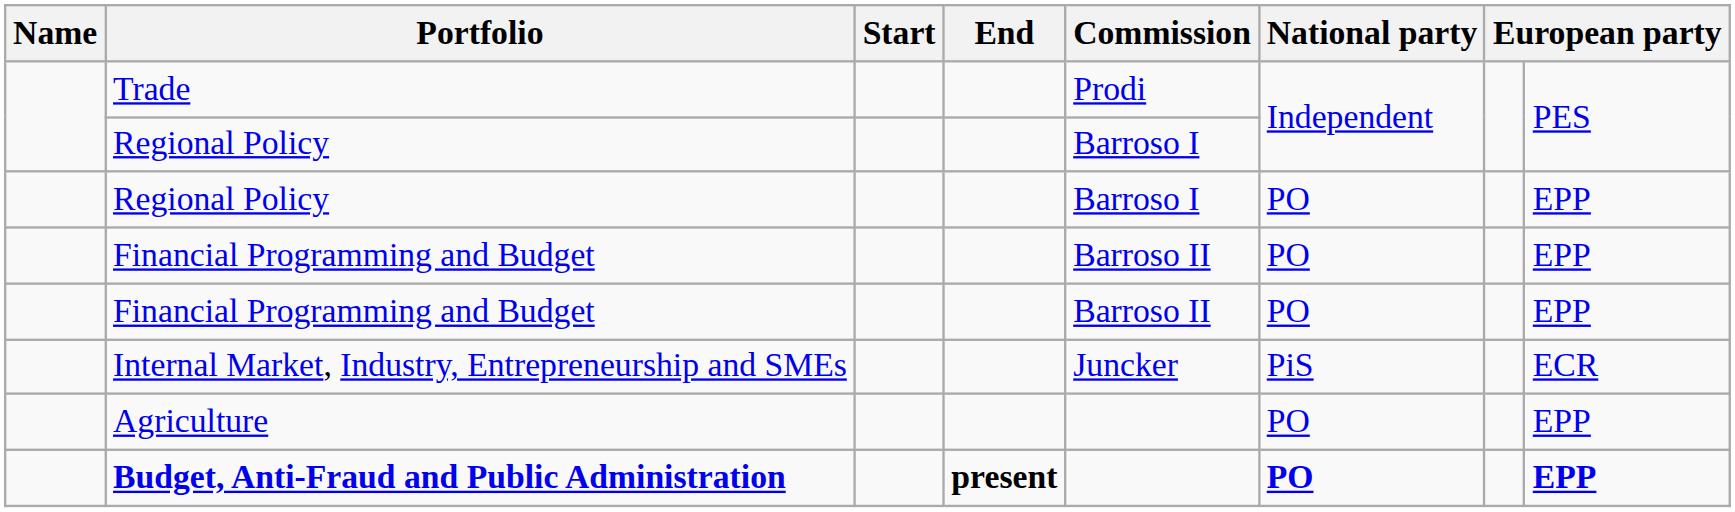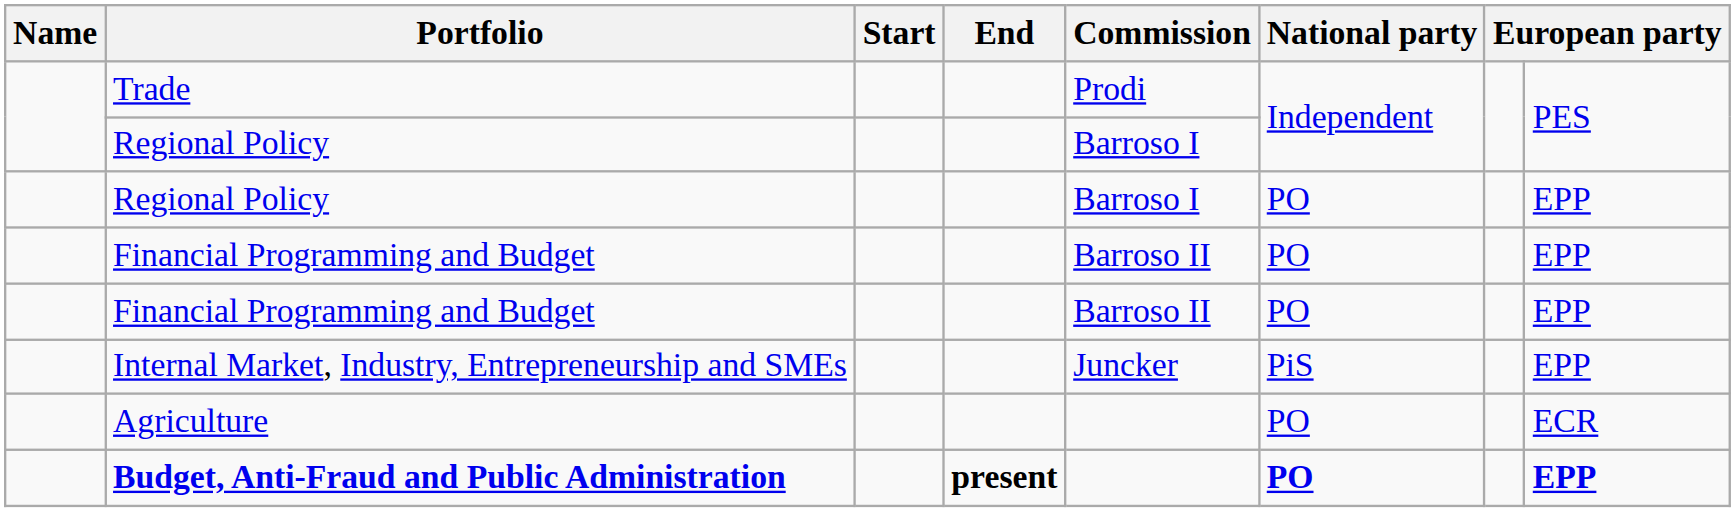(1566, 366) ECR -> (1562, 366) EPP
(1562, 421) EPP -> (1566, 421) ECR
